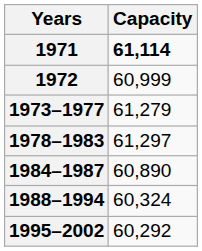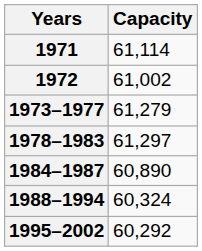(142, 49) bold -> (141, 49) normal
(142, 79) 60,999 -> (142, 79) 61,002
